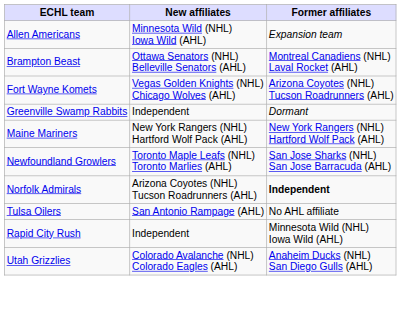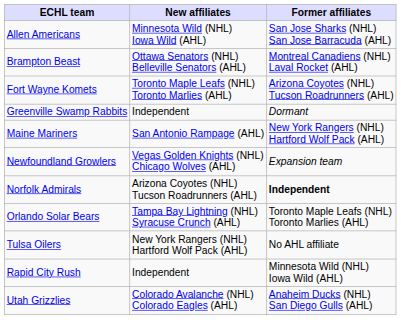(306, 34) Expansion team -> (330, 34) San Jose Sharks (NHL) San Jose Barracuda (AHL)
(198, 90) Vegas Golden Knights (NHL) Chicago Wolves (AHL) -> (194, 90) Toronto Maple Leafs (NHL) Toronto Marlies (AHL)
(190, 134) New York Rangers (NHL) Hartford Wolf Pack (AHL) -> (198, 134) San Antonio Rampage (AHL)
(194, 161) Toronto Maple Leafs (NHL) Toronto Marlies (AHL) -> (198, 161) Vegas Golden Knights (NHL) Chicago Wolves (AHL)
(330, 161) San Jose Sharks (NHL) San Jose Barracuda (AHL) -> (306, 161) Expansion team
+ row: (53, 217)
(198, 211) San Antonio Rampage (AHL) -> (190, 245) New York Rangers (NHL) Hartford Wolf Pack (AHL)
